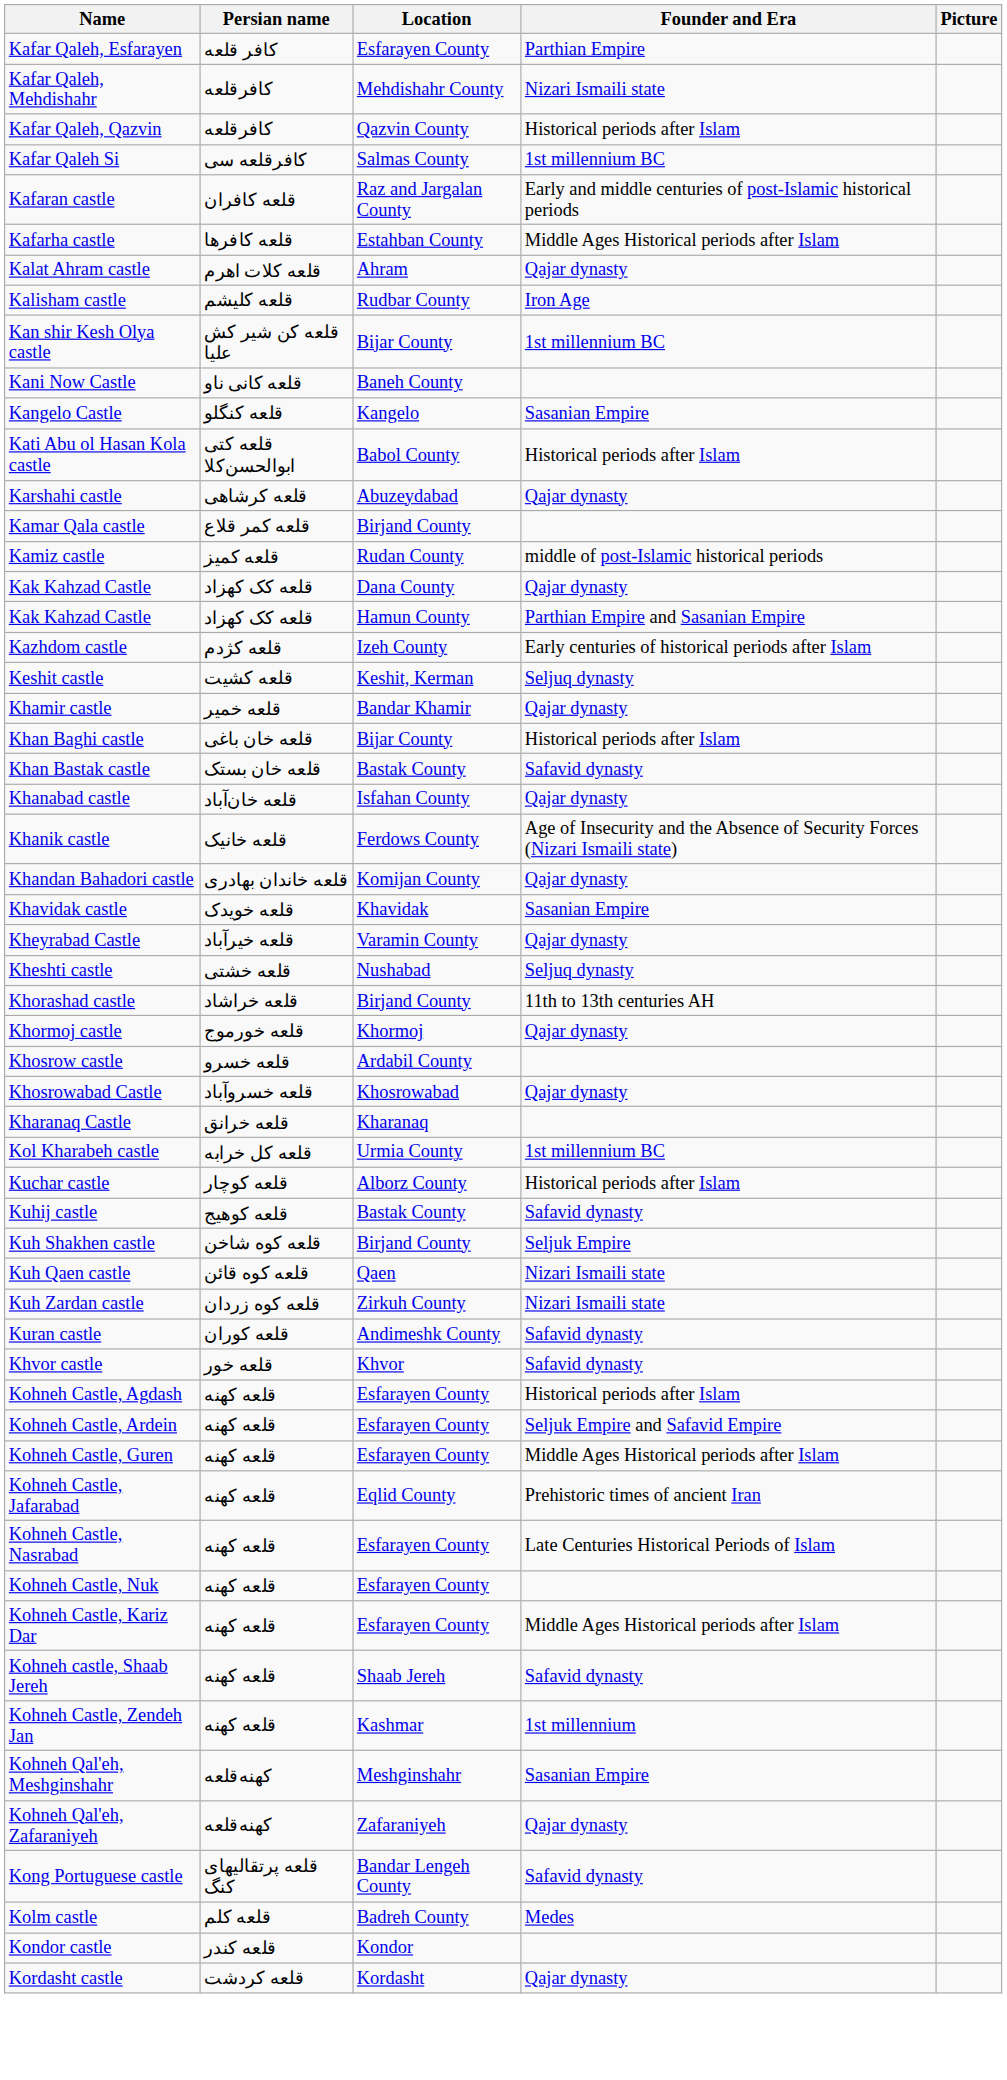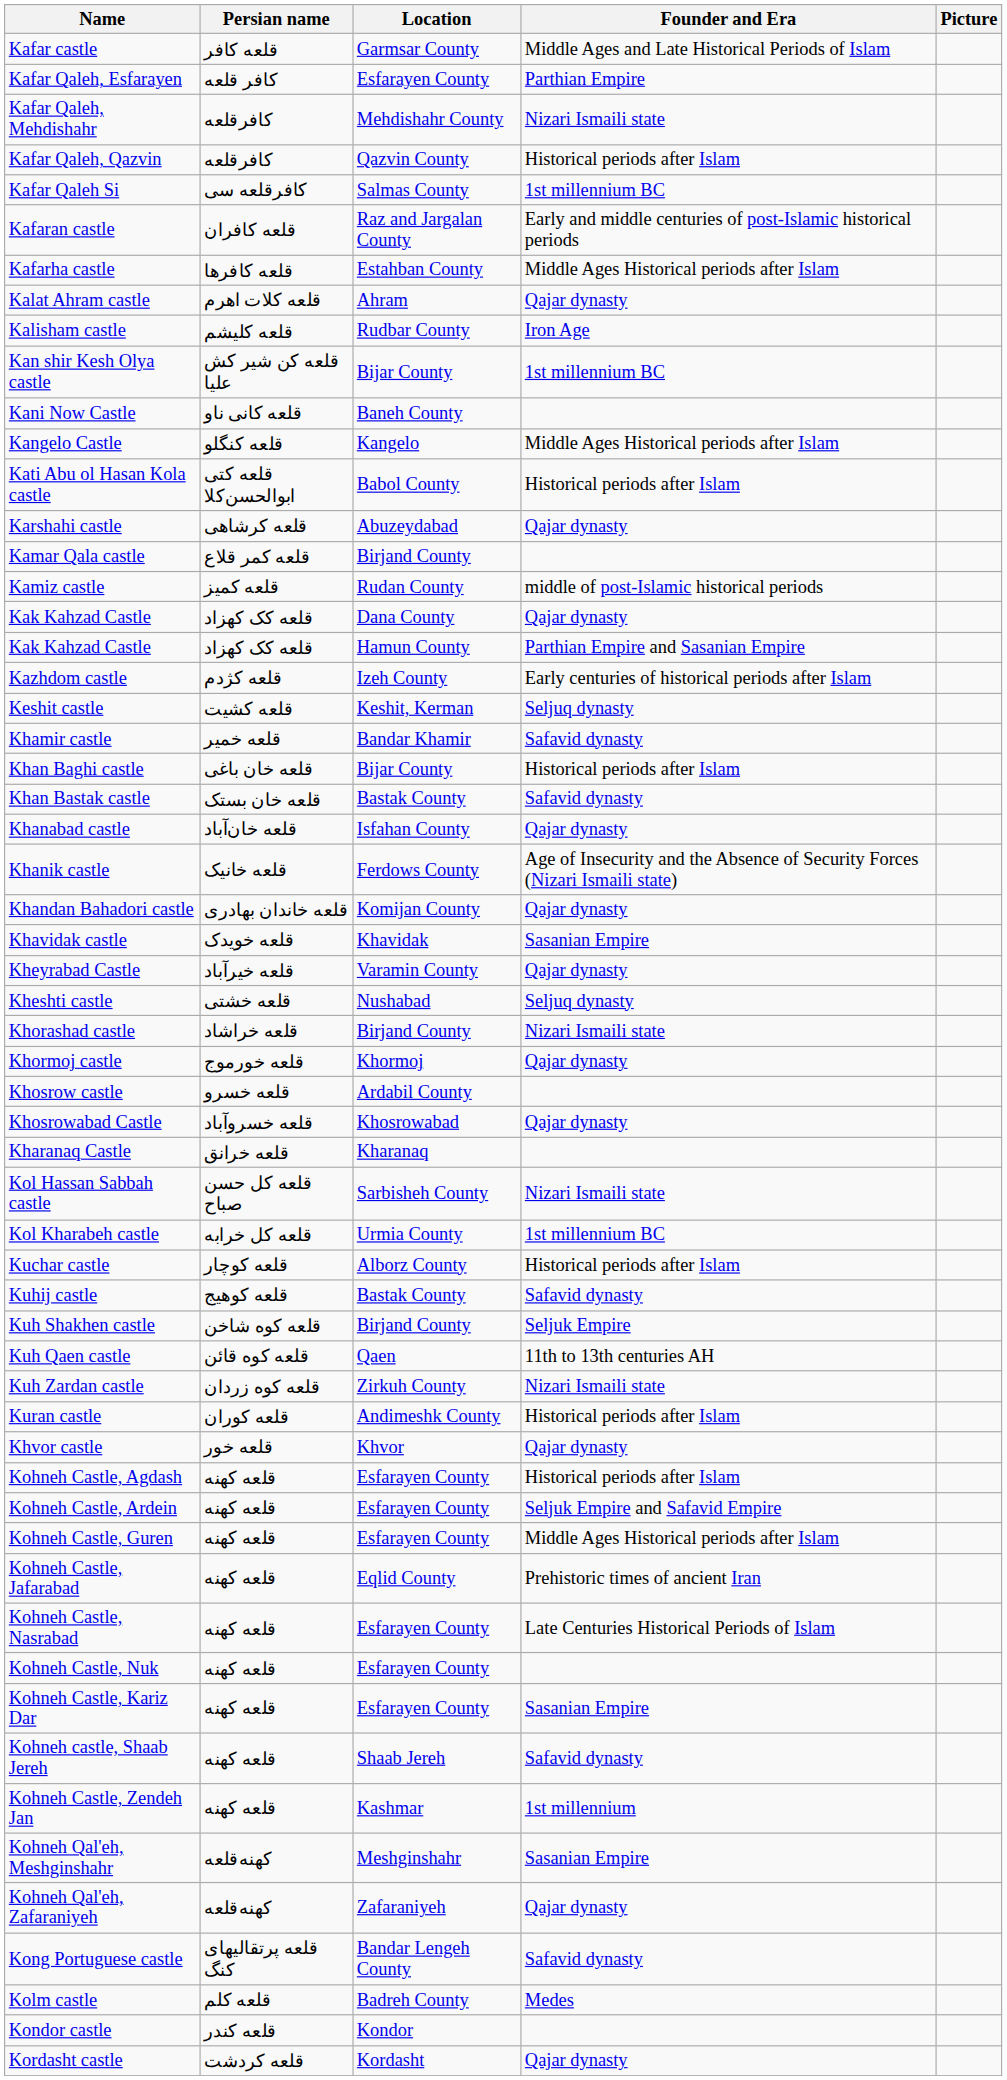+ row: (53, 48)
(587, 413) Sasanian Empire -> (682, 443) Middle Ages Historical periods after Islam
(576, 707) Qajar dynasty -> (584, 738) Safavid dynasty
(620, 1000) 11th to 13th centuries AH -> (595, 1030) Nizari Ismaili state
+ row: (81, 1193)
(595, 1273) Nizari Ismaili state -> (620, 1355) 11th to 13th centuries AH
(584, 1334) Safavid dynasty -> (632, 1416) Historical periods after Islam
(584, 1364) Safavid dynasty -> (576, 1446) Qajar dynasty
(682, 1625) Middle Ages Historical periods after Islam -> (587, 1708) Sasanian Empire
